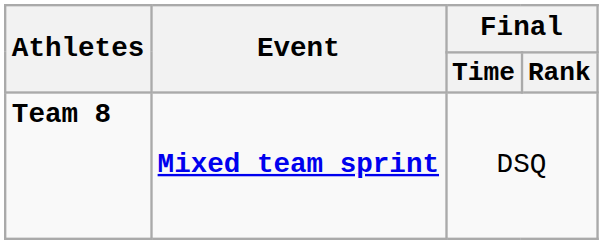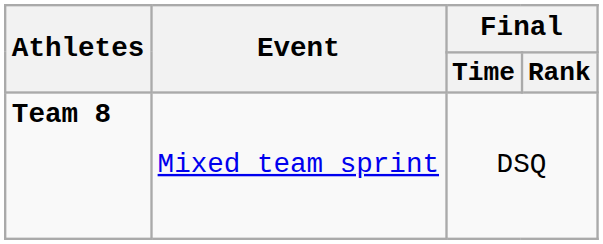(298, 165) bold -> (298, 165) normal
